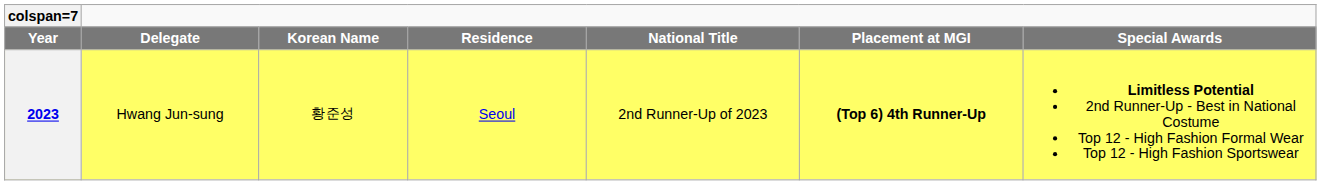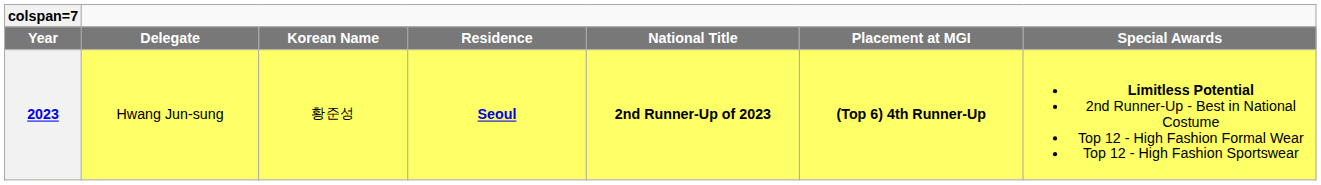(497, 114) normal -> (497, 114) bold
(693, 114) normal -> (693, 114) bold
